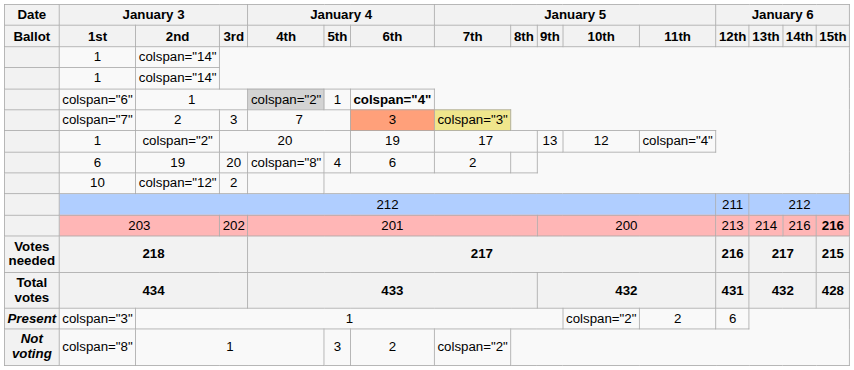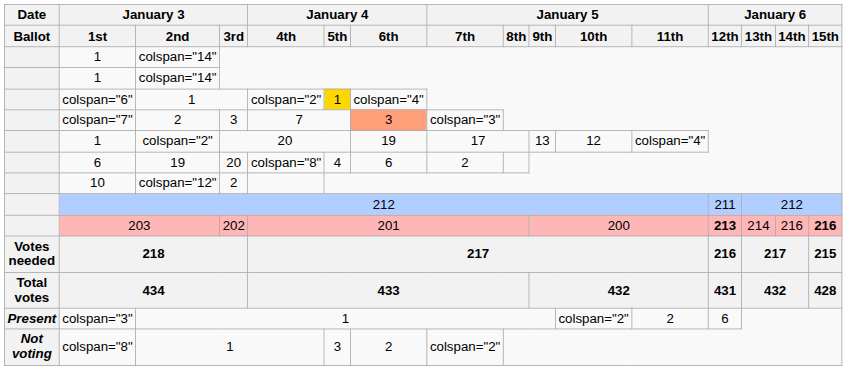(286, 99) lightgrey background -> (286, 99) no background
(337, 99) no background -> (337, 99) gold background
(392, 99) bold -> (389, 99) normal
(473, 120) khaki background -> (465, 120) no background
(733, 225) normal -> (725, 225) bold
